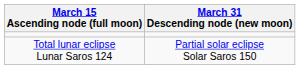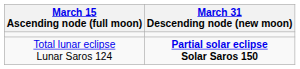(220, 50) normal -> (220, 50) bold
